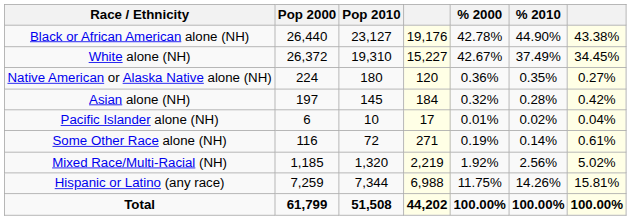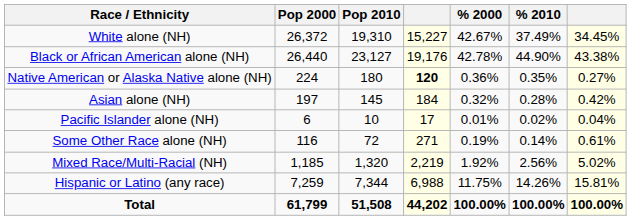rows swapped: (140, 57) <-> (140, 36)
(427, 78) normal -> (427, 78) bold
